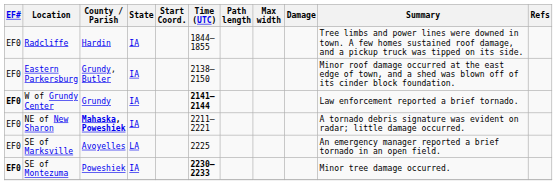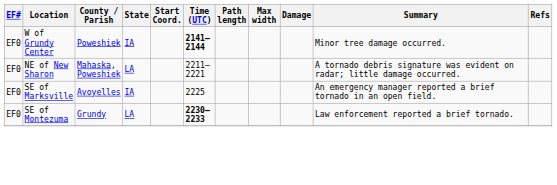- row: (46, 43)
- row: (51, 74)
(14, 101) bold -> (14, 43) normal
(96, 101) Grundy -> (99, 43) Poweshiek
(419, 101) Law enforcement reported a brief tornado. -> (380, 43) Minor tree damage occurred.
(104, 124) bold -> (99, 70) normal
(134, 124) IA -> (129, 70) LA
(134, 146) LA -> (129, 92) IA
(14, 169) bold -> (14, 115) normal
(104, 169) Poweshiek -> (92, 115) Grundy
(134, 169) IA -> (129, 115) LA
(385, 169) Minor tree damage occurred. -> (414, 115) Law enforcement reported a brief tornado.
